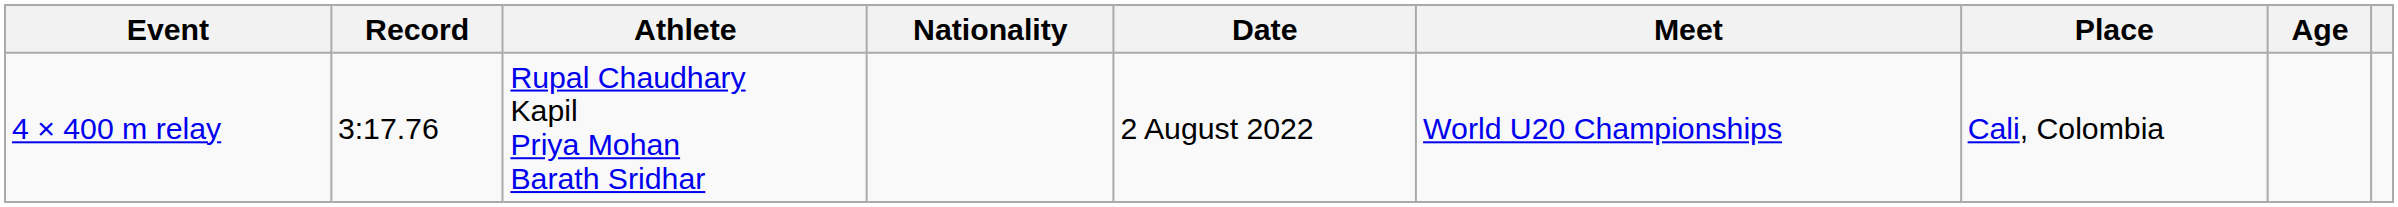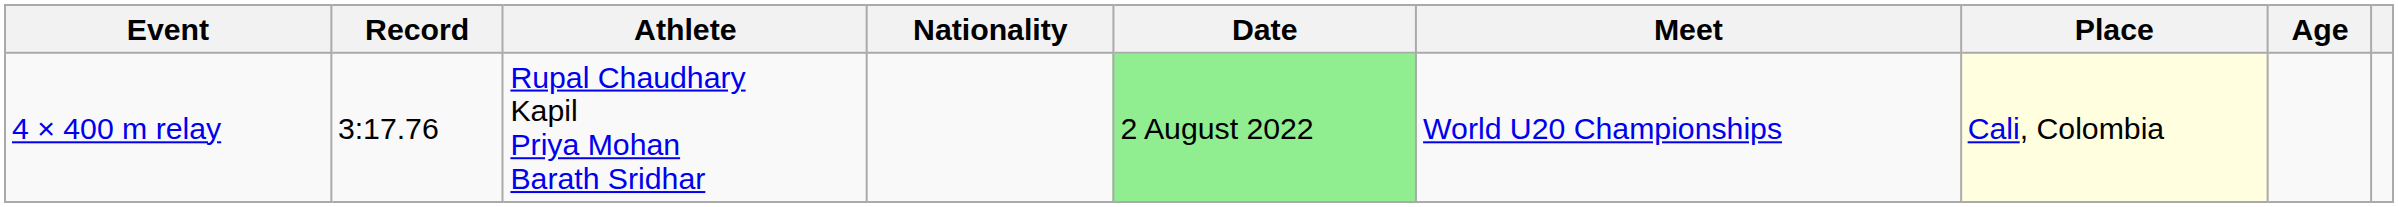(1217, 128) no background -> (1217, 128) lightgreen background
(2066, 128) no background -> (2066, 128) lightyellow background
